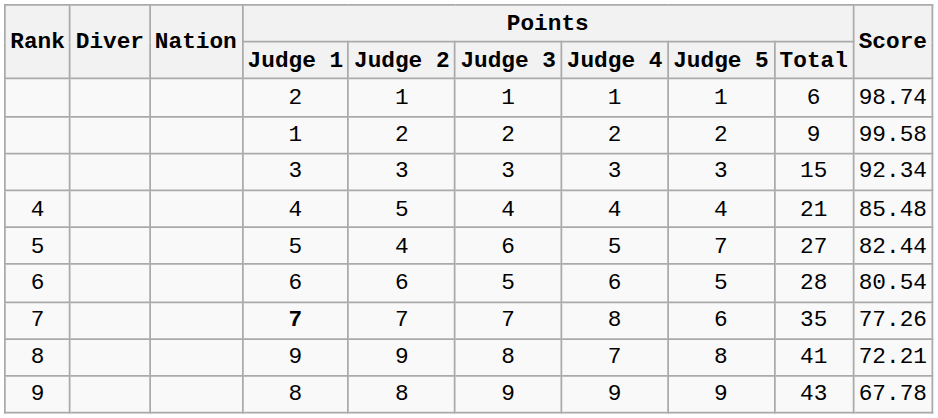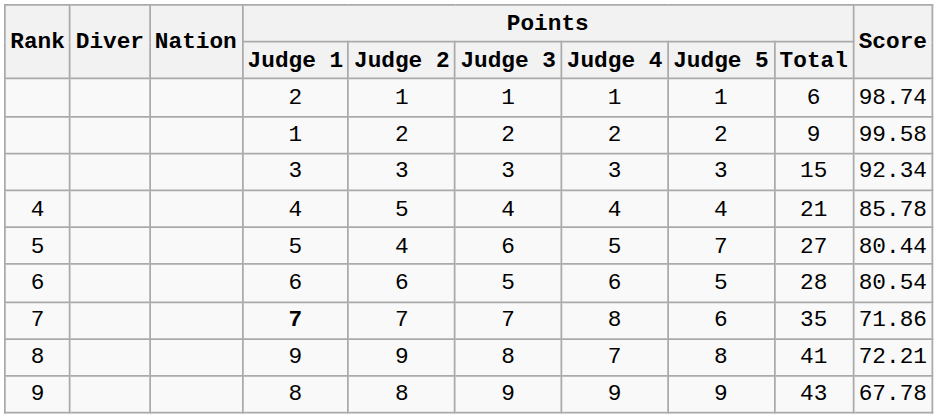(893, 209) 85.48 -> (893, 209) 85.78
(893, 246) 82.44 -> (893, 246) 80.44
(893, 320) 77.26 -> (893, 320) 71.86
